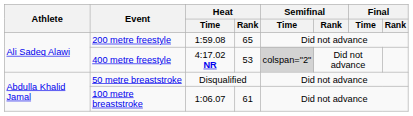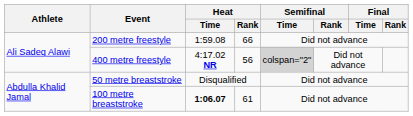(248, 40) 65 -> (248, 40) 66
(248, 60) 53 -> (248, 60) 56
(210, 99) normal -> (210, 99) bold
